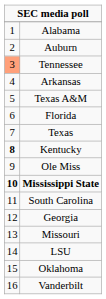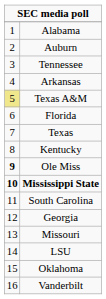(12, 64) lightsalmon background -> (12, 64) no background
(12, 98) no background -> (12, 98) khaki background
(12, 149) bold -> (12, 149) normal
(12, 166) normal -> (12, 166) bold
